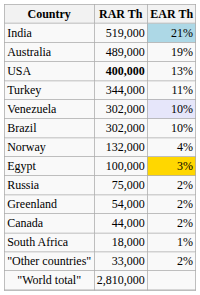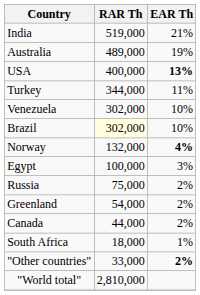(182, 33) lightblue background -> (182, 33) no background
(125, 71) bold -> (125, 71) normal
(182, 71) normal -> (181, 71) bold
(182, 109) lavender background -> (182, 109) no background
(125, 128) no background -> (125, 128) lightyellow background
(185, 147) normal -> (184, 147) bold
(185, 166) gold background -> (185, 166) no background
(185, 261) normal -> (184, 261) bold
